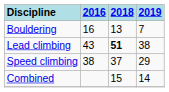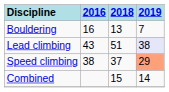(116, 45) bold -> (116, 45) normal
(144, 45) no background -> (144, 45) lavender background
(144, 62) no background -> (144, 62) lightsalmon background
